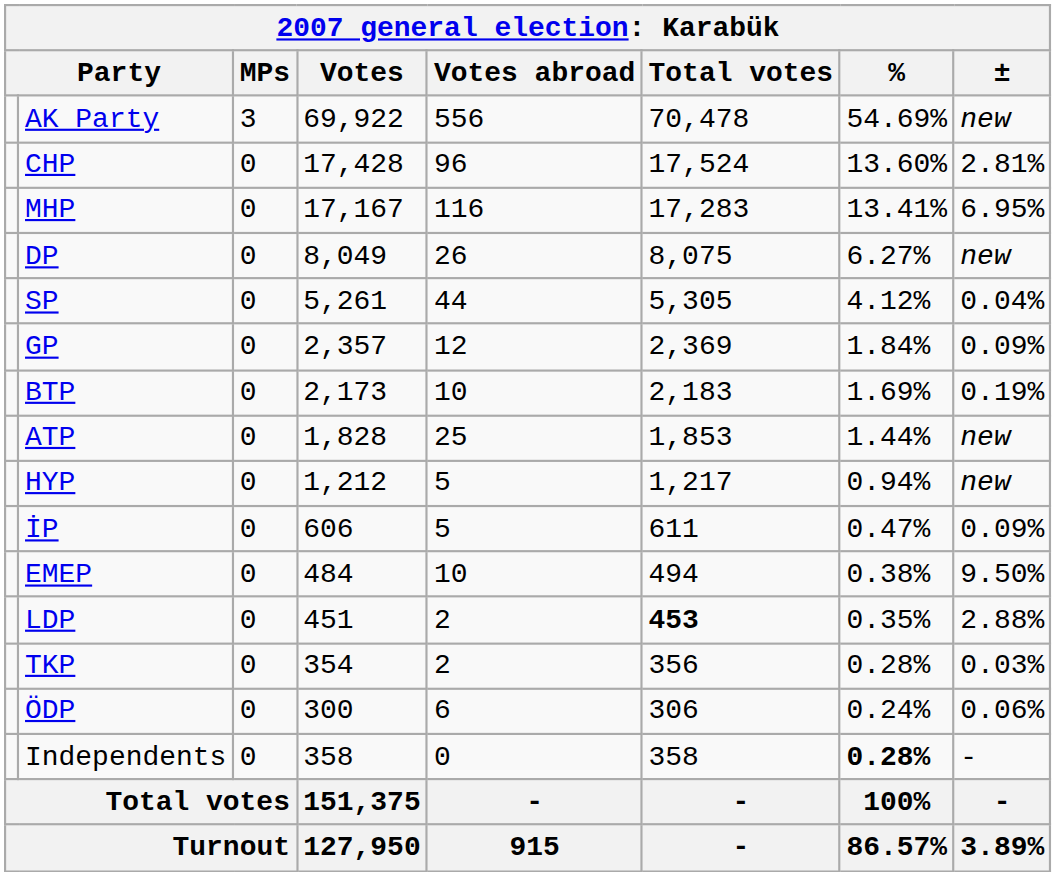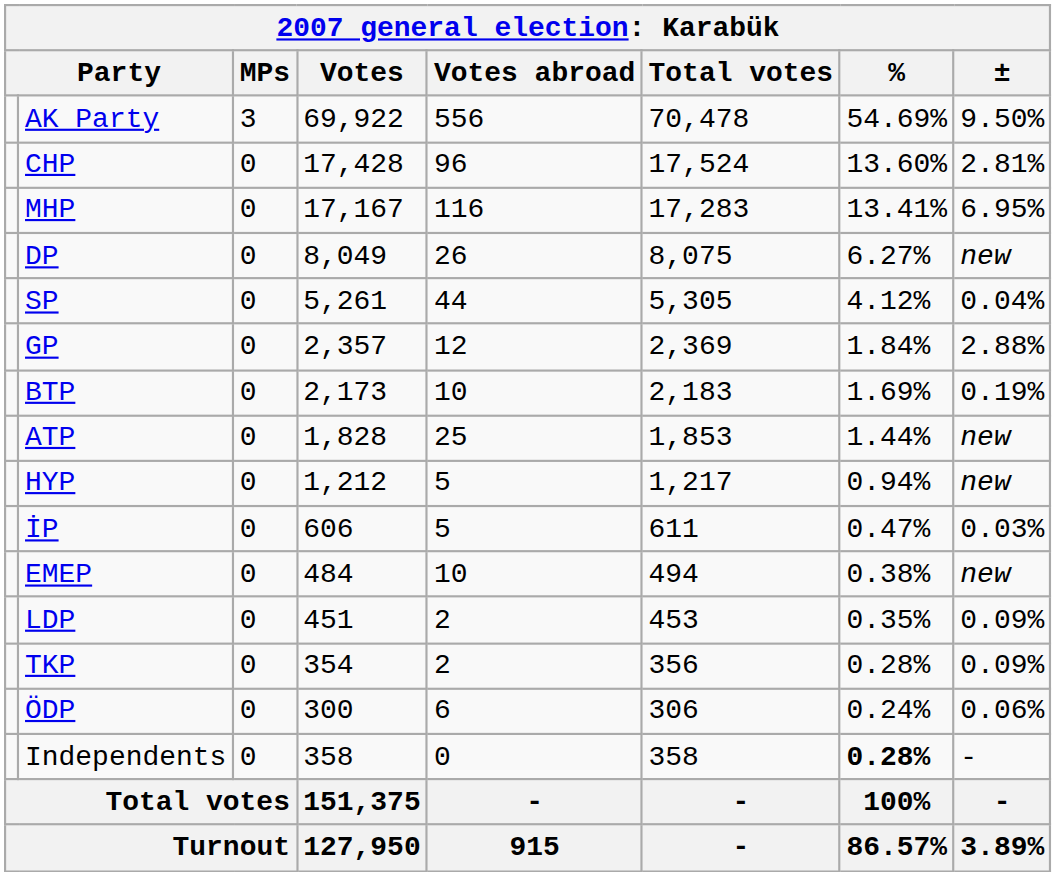(986, 119) new -> (1002, 119) 9.50%
(1002, 347) 0.09% -> (1002, 347) 2.88%
(1002, 529) 0.09% -> (1002, 529) 0.03%
(1002, 574) 9.50% -> (986, 574) new
(674, 620) bold -> (674, 620) normal
(1002, 620) 2.88% -> (1002, 620) 0.09%
(1002, 666) 0.03% -> (1002, 666) 0.09%
